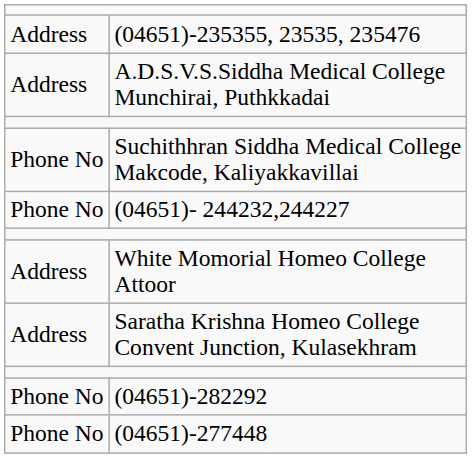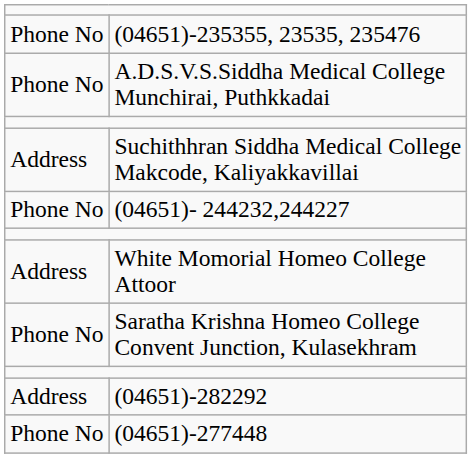(49, 33) Address -> (57, 33) Phone No
(49, 84) Address -> (57, 84) Phone No
(57, 159) Phone No -> (49, 159) Address
(49, 334) Address -> (57, 334) Phone No
(57, 396) Phone No -> (49, 396) Address
